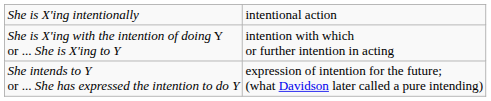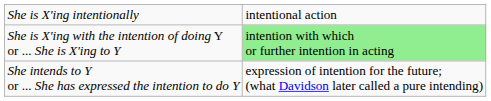(320, 43) no background -> (320, 43) lightgreen background
